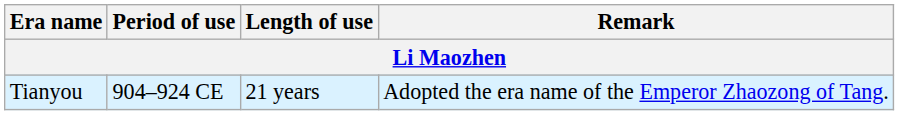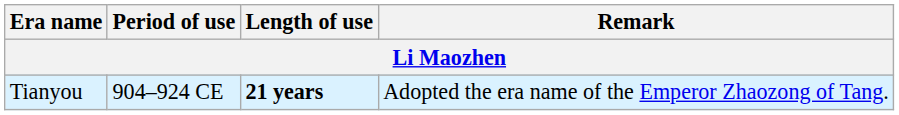(282, 92) normal -> (284, 92) bold
